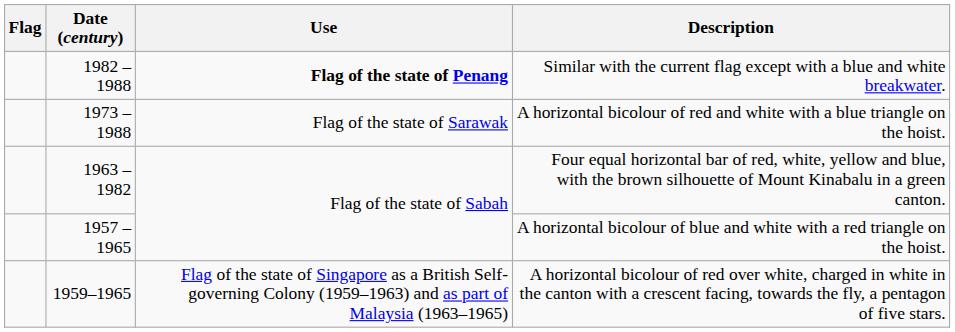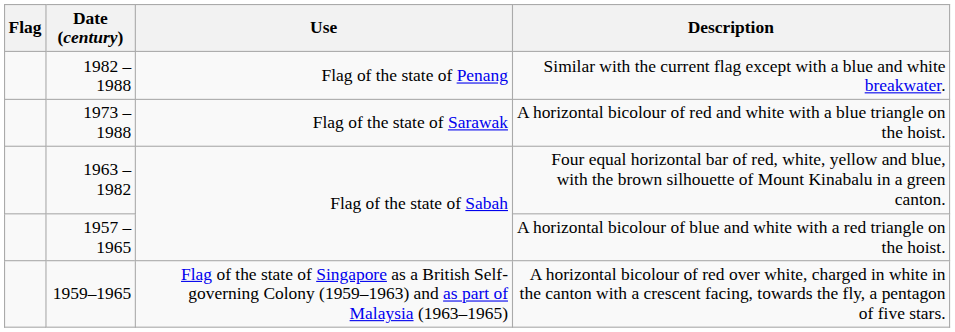(409, 75) bold -> (415, 75) normal
